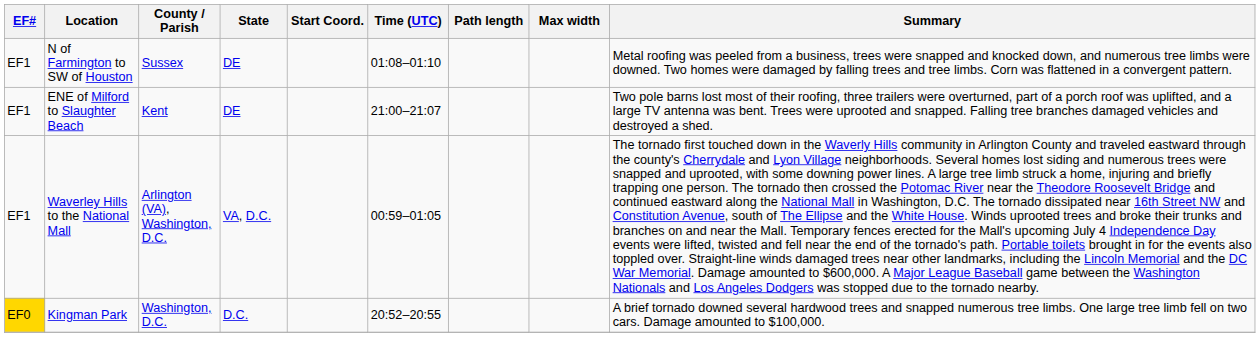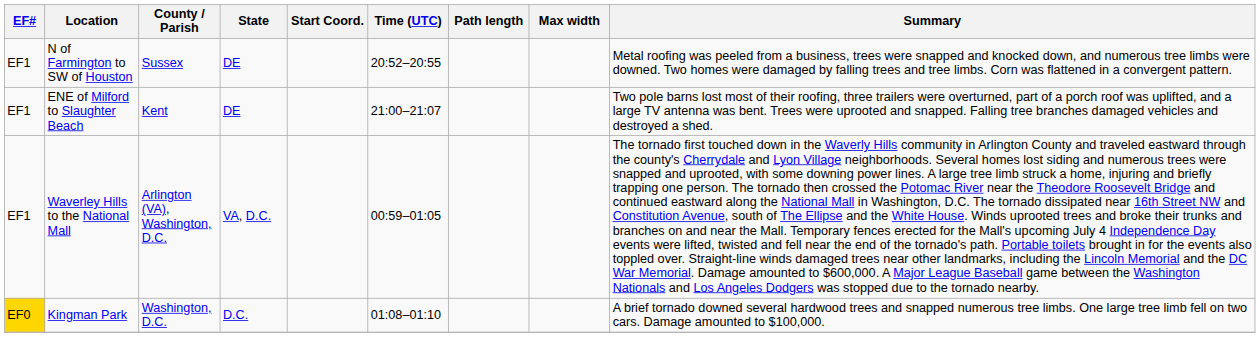(406, 63) 01:08–01:10 -> (406, 63) 20:52–20:55
(406, 315) 20:52–20:55 -> (406, 315) 01:08–01:10
